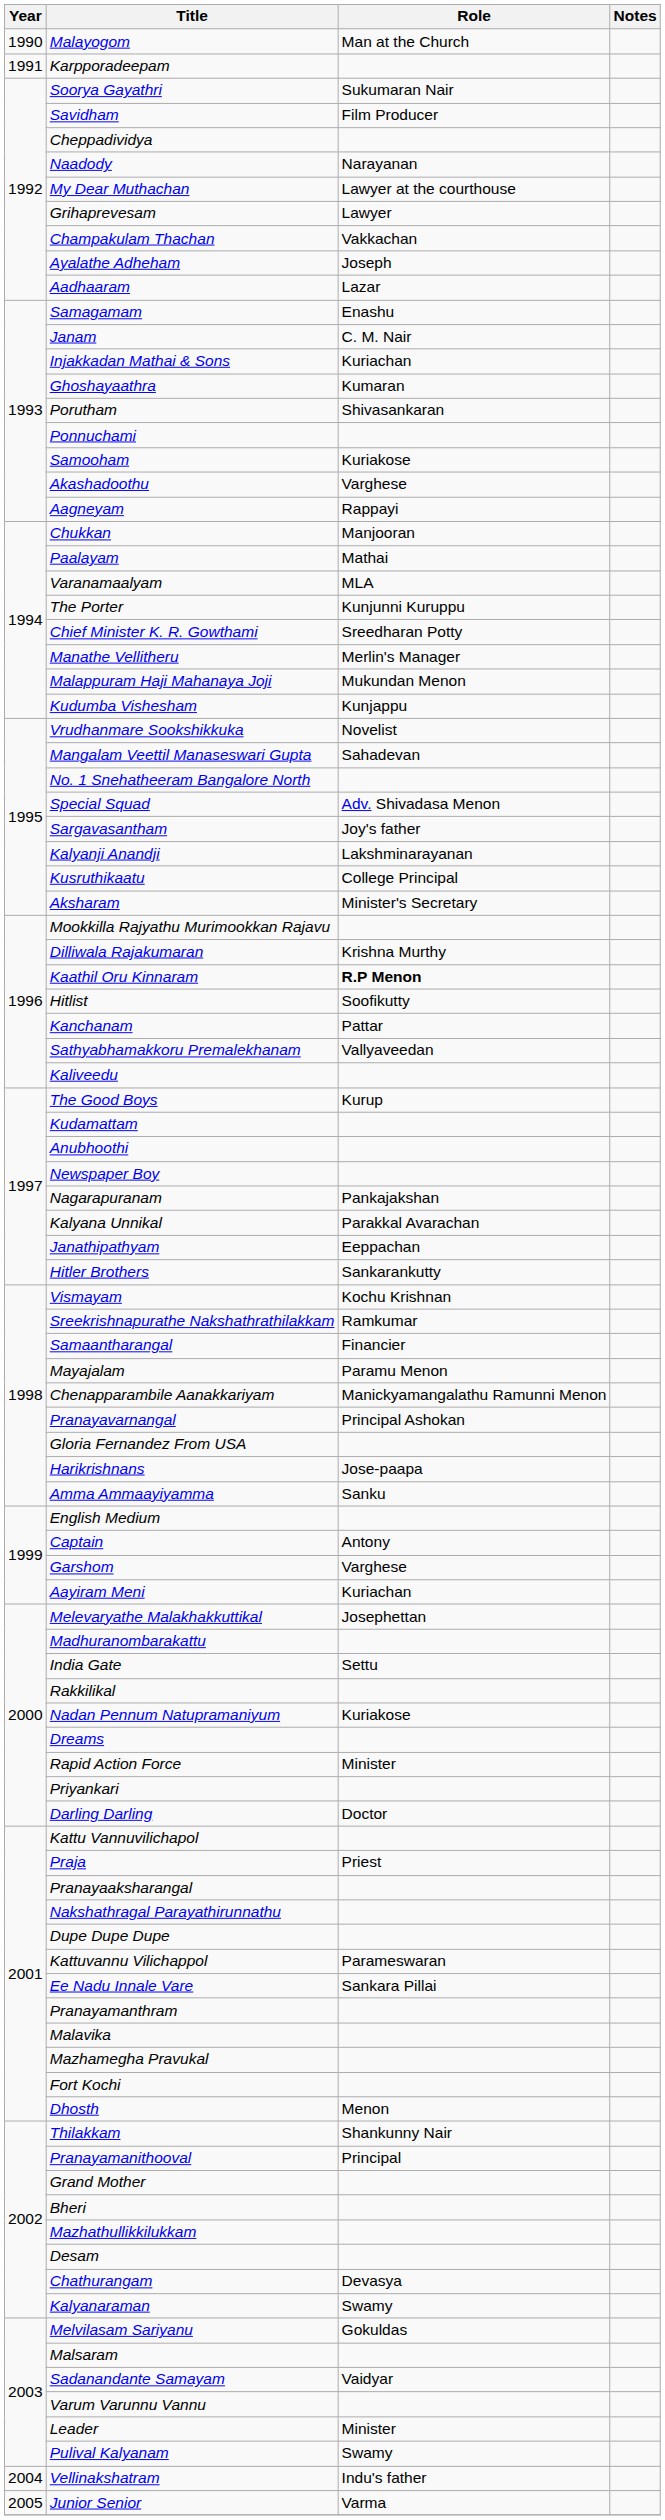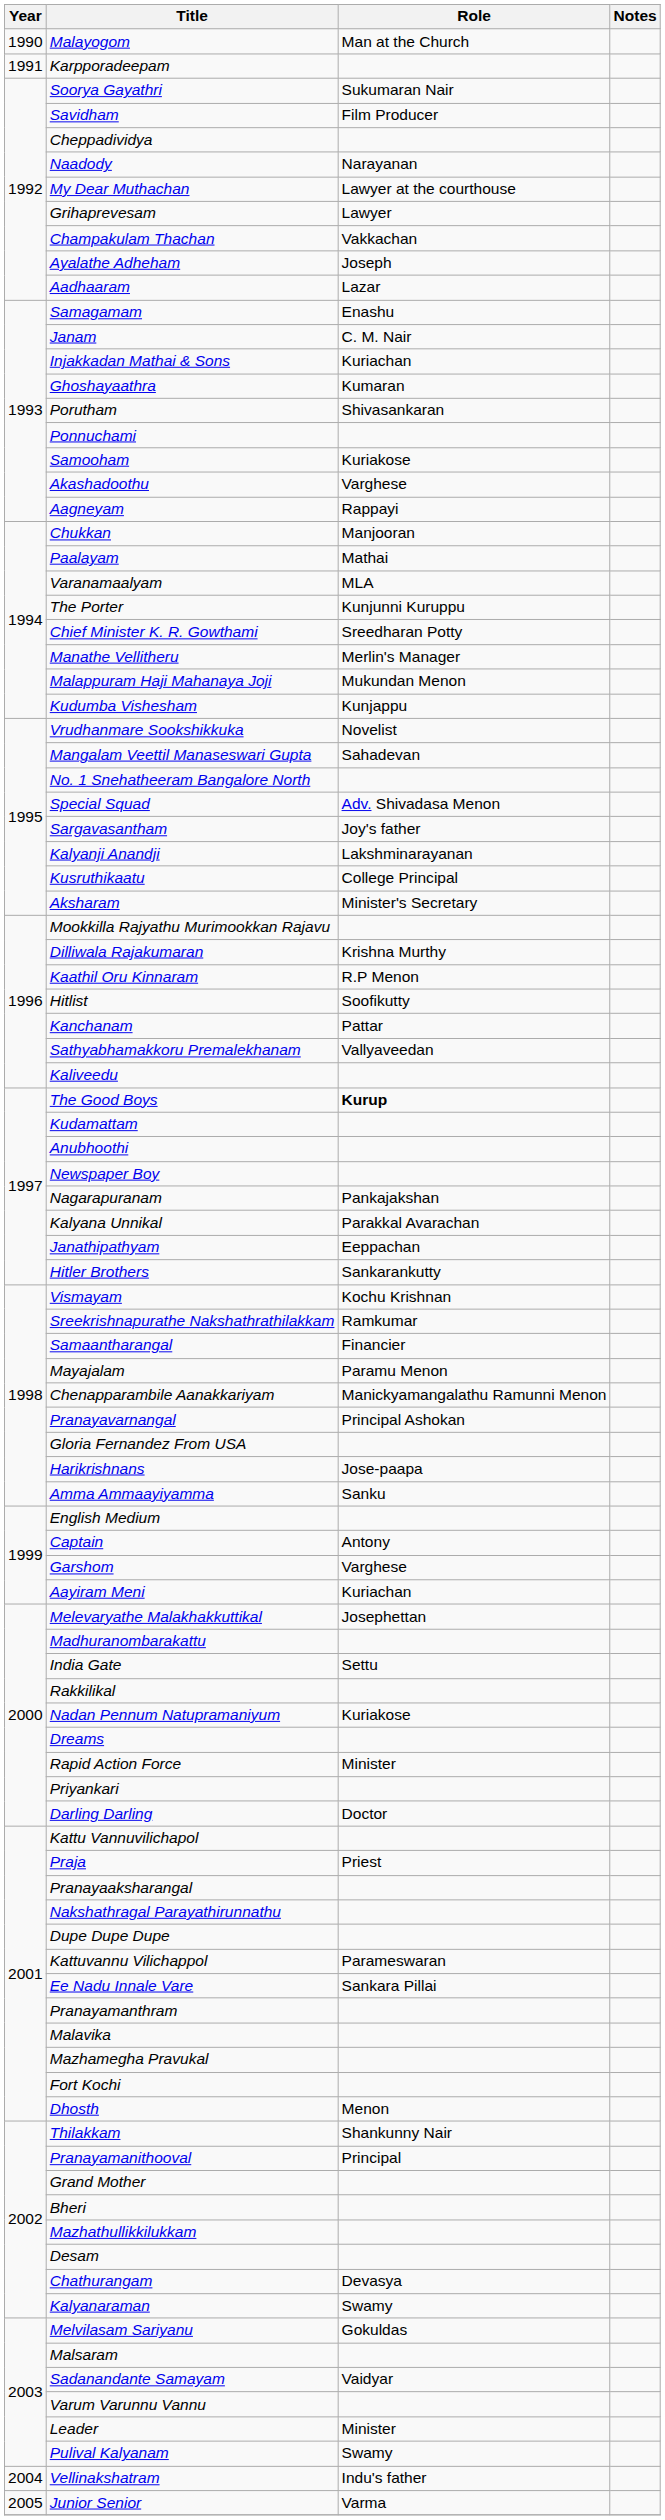(382, 976) bold -> (380, 976) normal
(362, 1099) normal -> (364, 1099) bold
